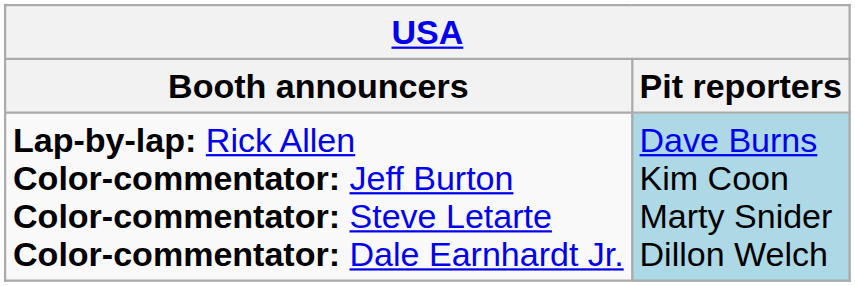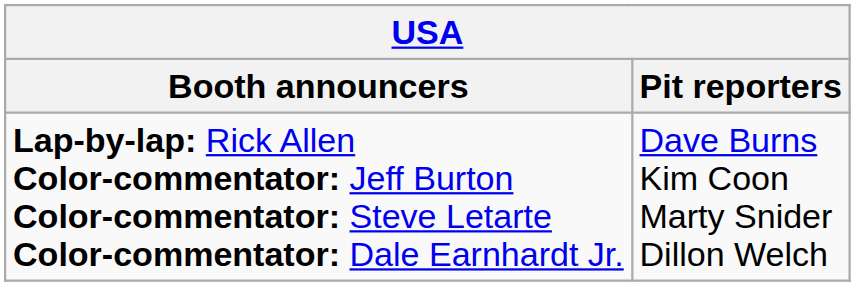(736, 197) lightblue background -> (736, 197) no background
